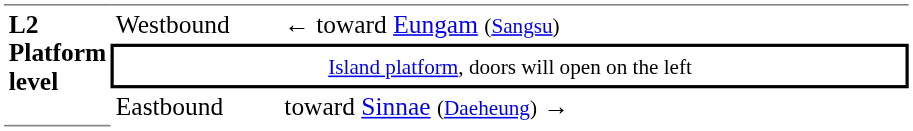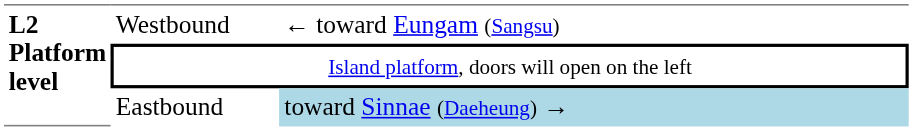(427, 107) no background -> (427, 107) lightblue background
